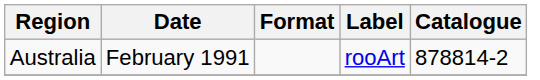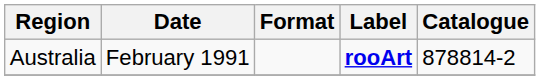(375, 57) normal -> (378, 57) bold
